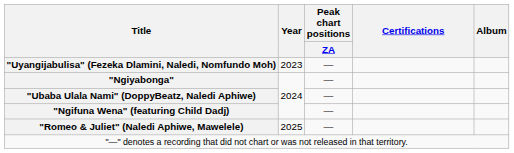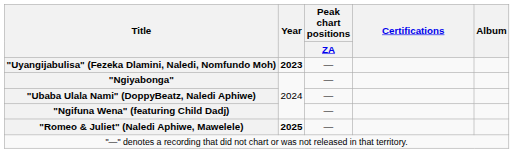(291, 65) normal -> (291, 65) bold
(291, 127) normal -> (291, 127) bold
